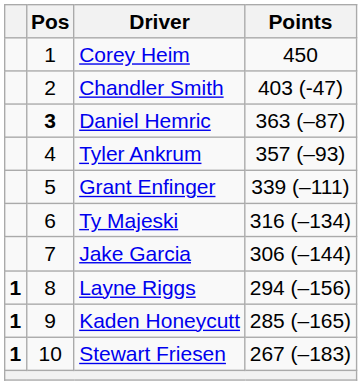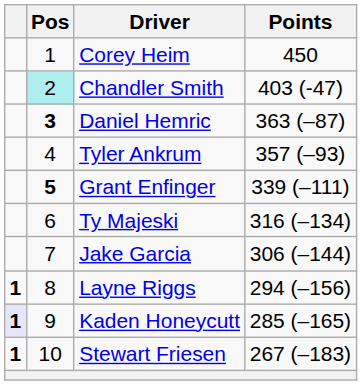(50, 88) no background -> (50, 88) paleturquoise background
(50, 188) normal -> (50, 188) bold
(15, 320) no background -> (15, 320) lavender background
